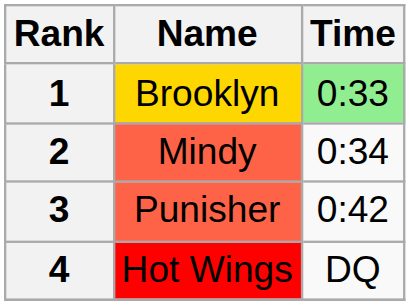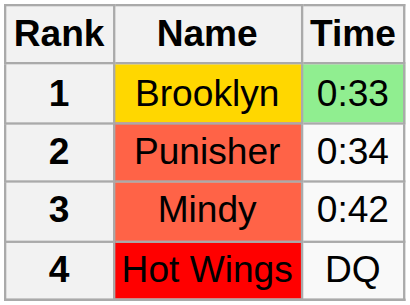(207, 151) Mindy -> (207, 151) Punisher
(207, 210) Punisher -> (207, 210) Mindy
